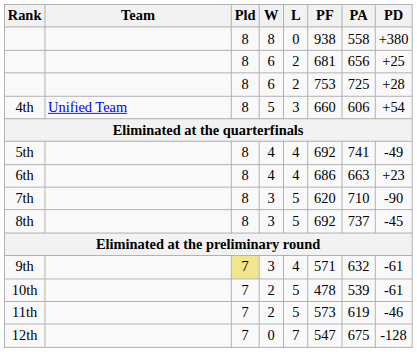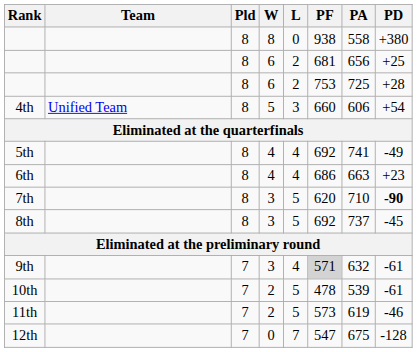(394, 198) normal -> (394, 198) bold
(245, 267) khaki background -> (245, 267) no background
(325, 267) no background -> (325, 267) lightgrey background
